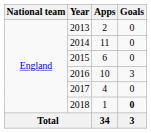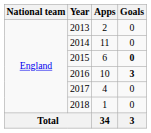(132, 58) normal -> (132, 58) bold
(132, 74) normal -> (132, 74) bold
(132, 105) bold -> (132, 105) normal
